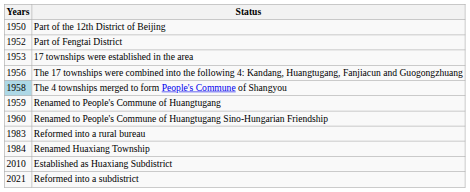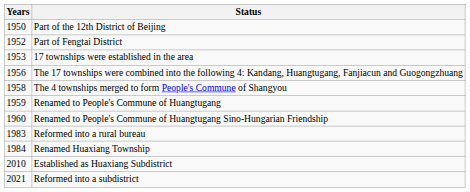(16, 88) lightblue background -> (16, 88) no background
